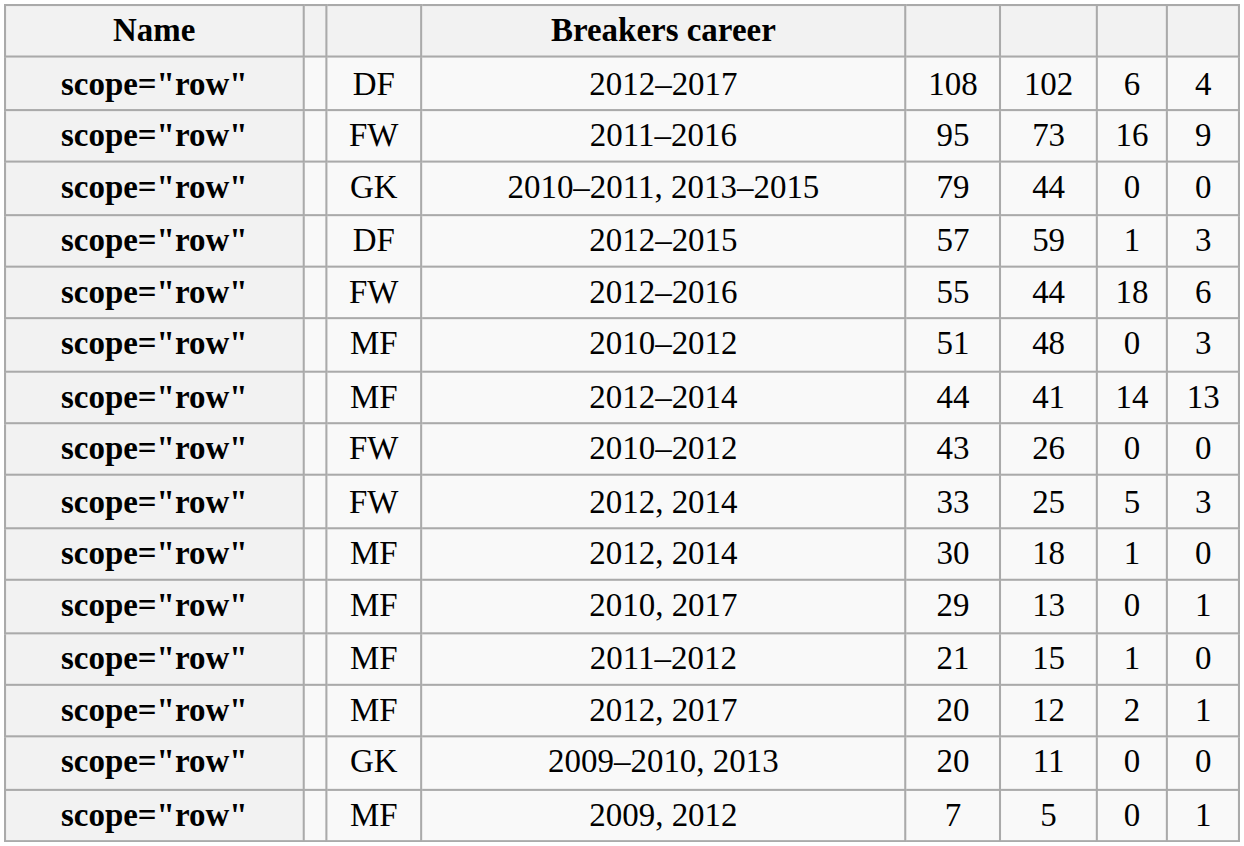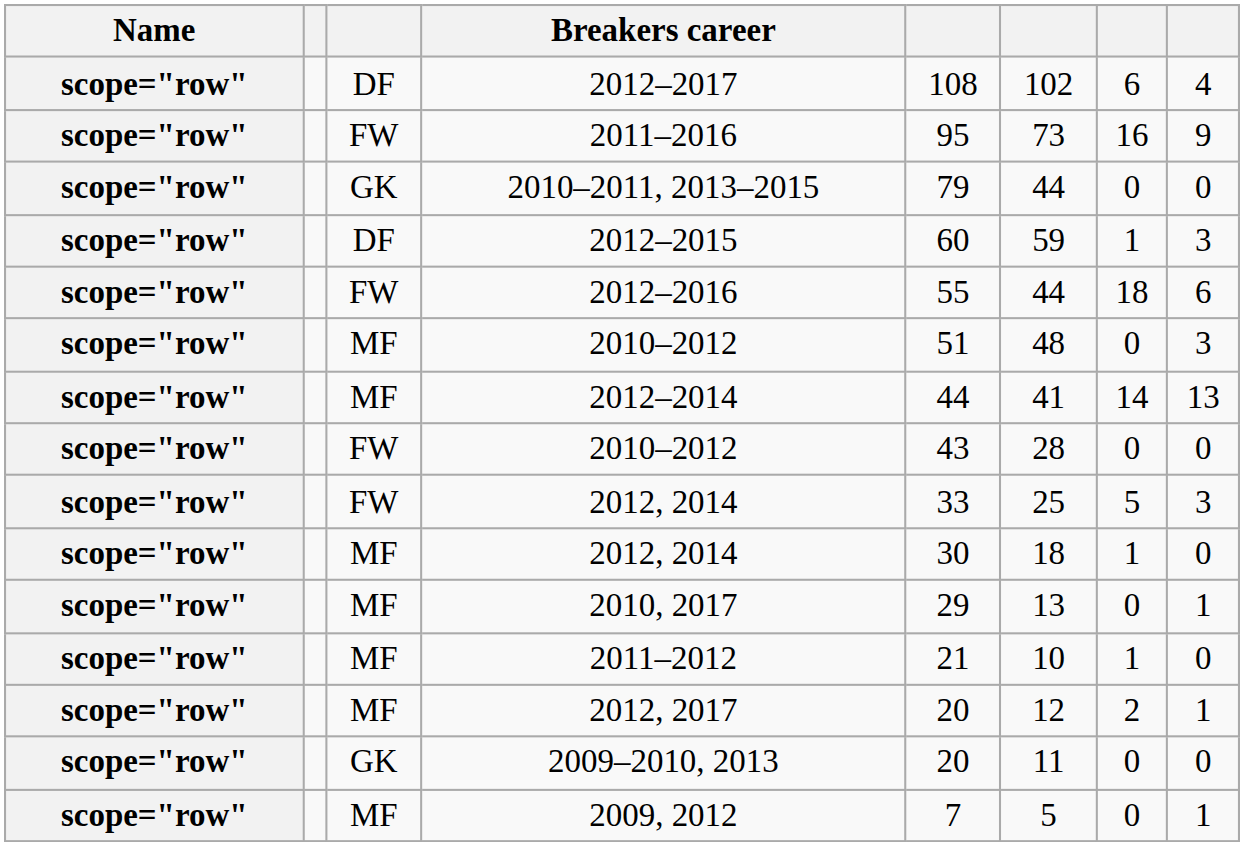(953, 239) 57 -> (953, 239) 60
(1049, 448) 26 -> (1049, 448) 28
(1049, 657) 15 -> (1049, 657) 10
